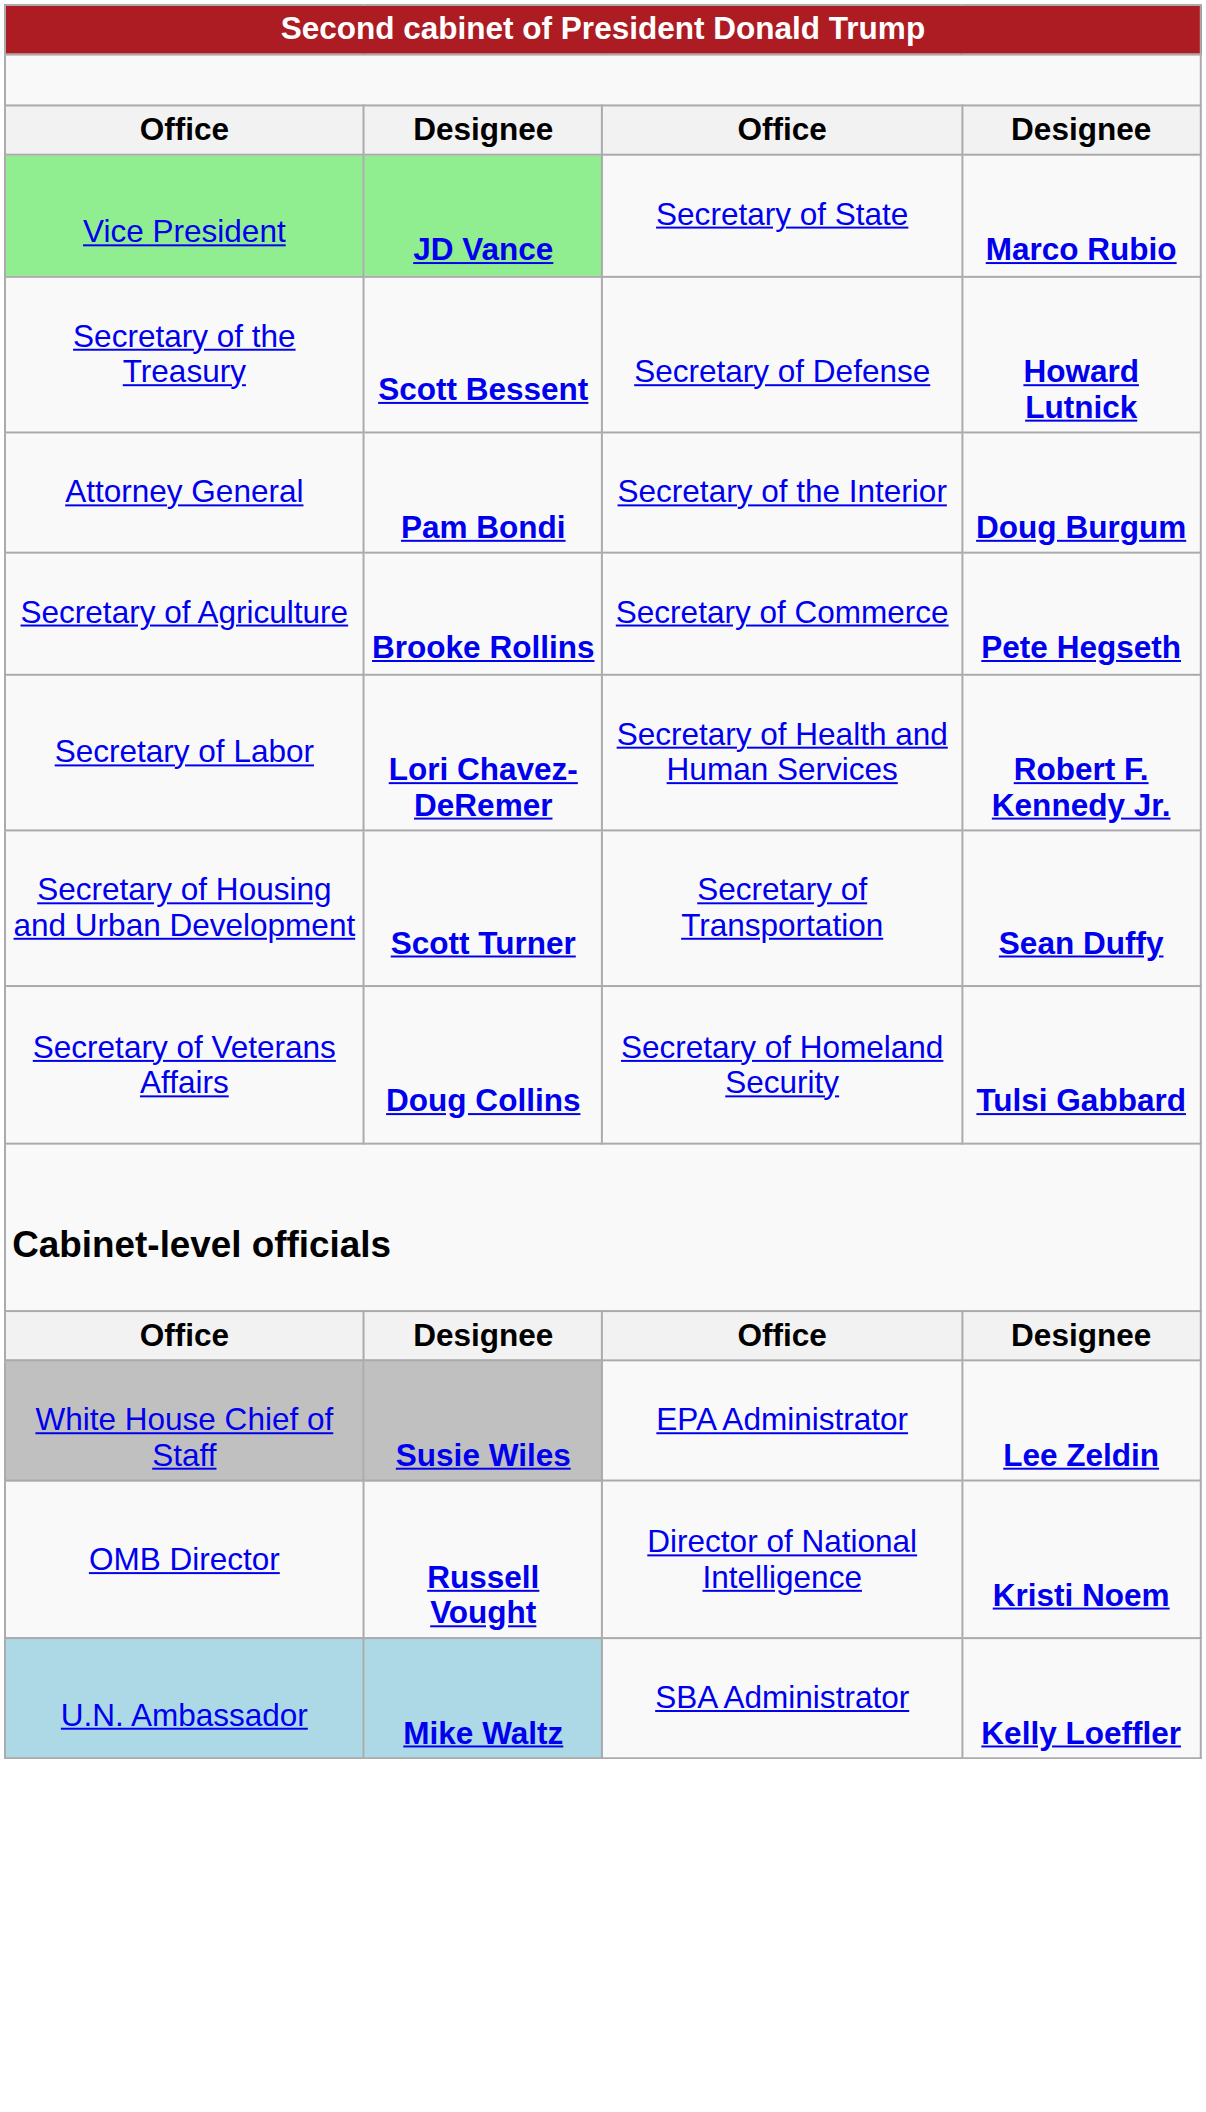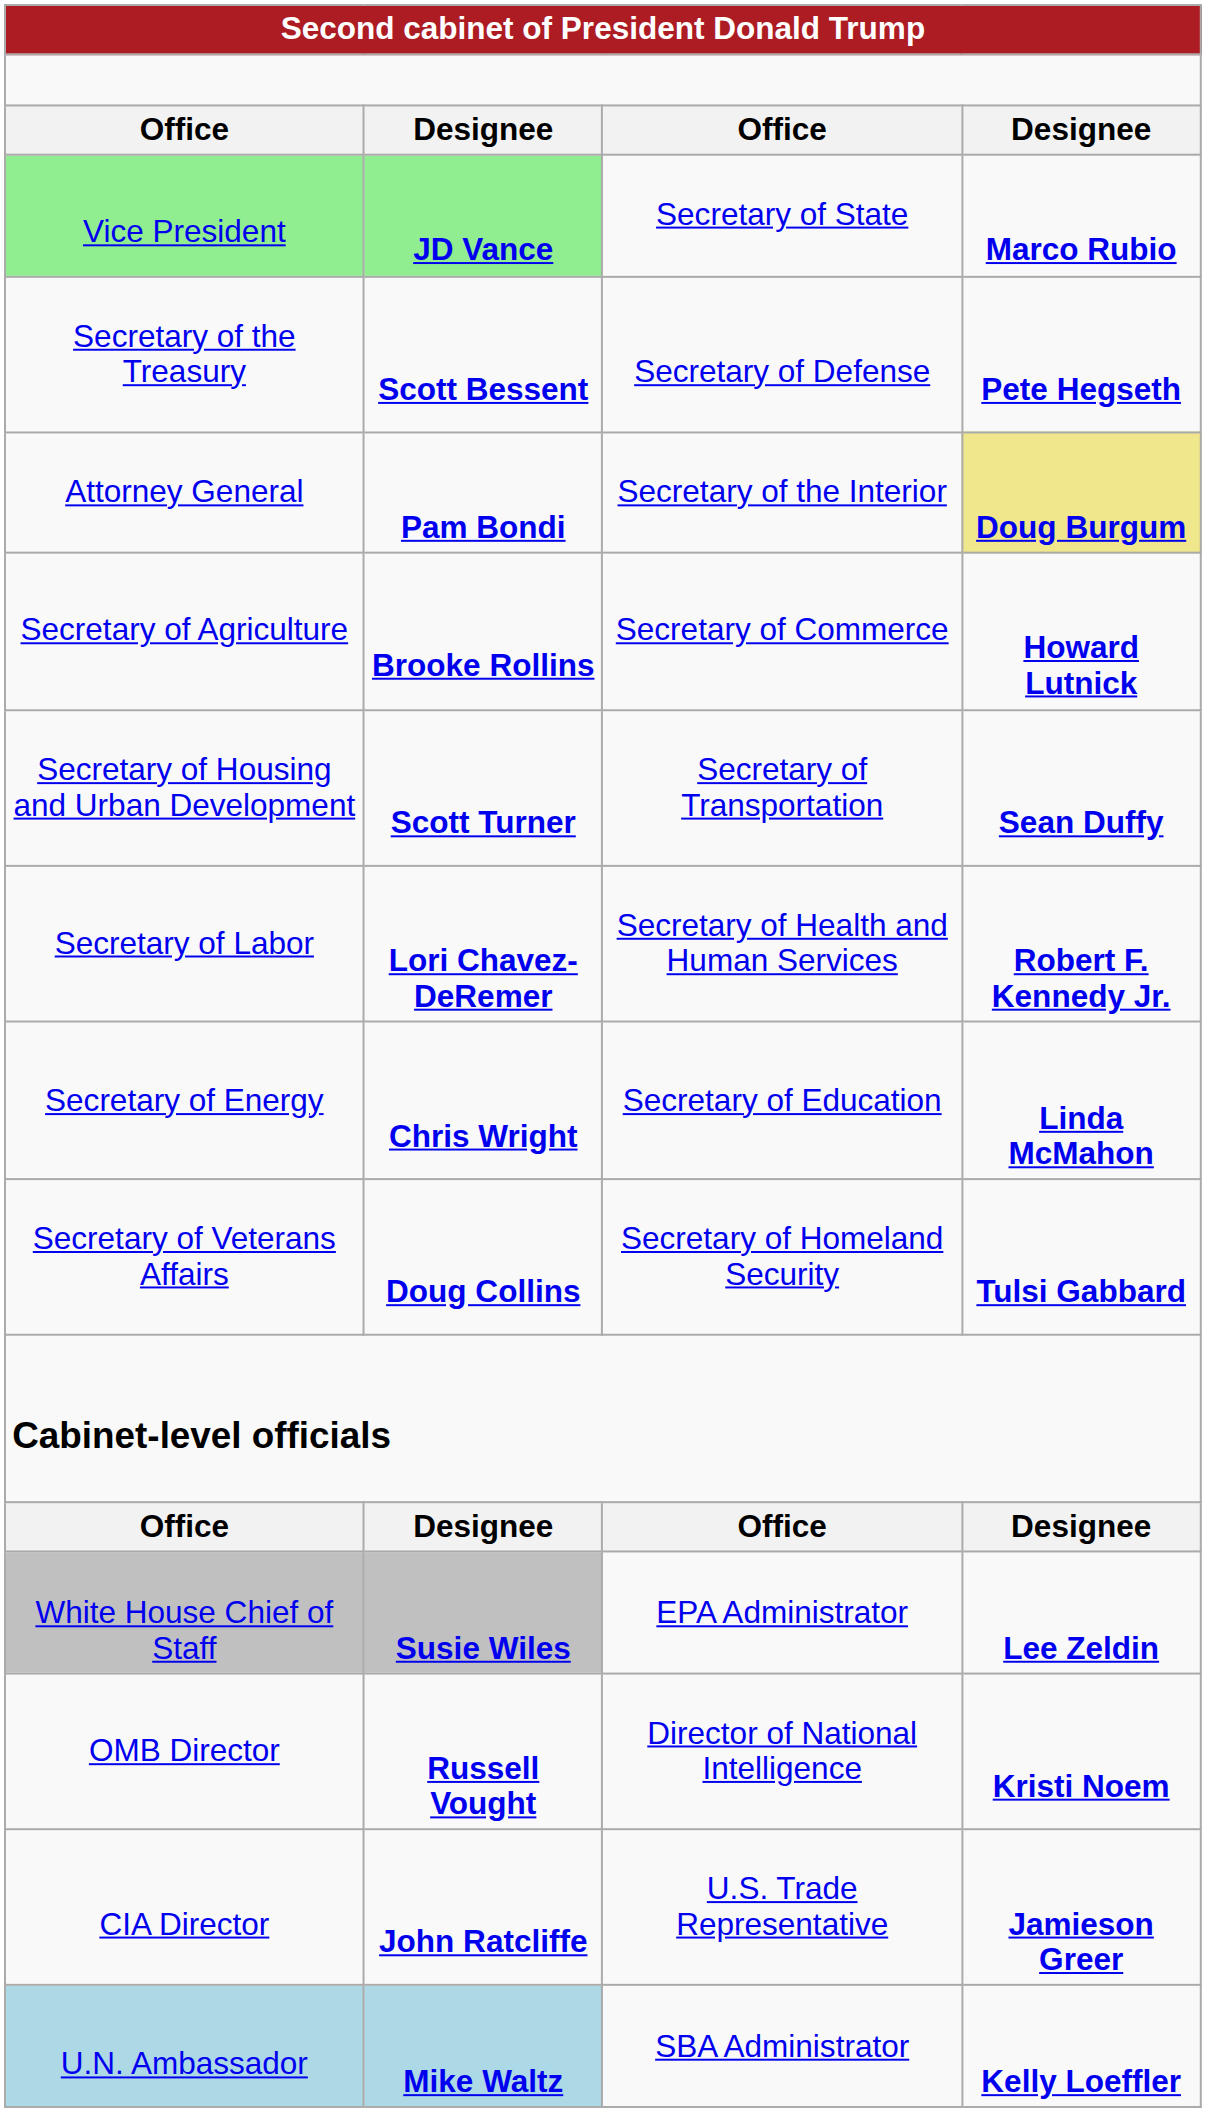(1081, 389) Howard Lutnick -> (1081, 389) Pete Hegseth
(1081, 527) no background -> (1081, 527) khaki background
(1081, 648) Pete Hegseth -> (1081, 666) Howard Lutnick
rows swapped: (184, 751) <-> (184, 908)
+ row: (184, 1099)
+ row: (184, 1924)
